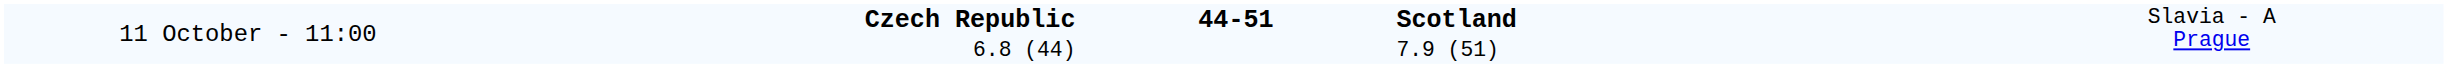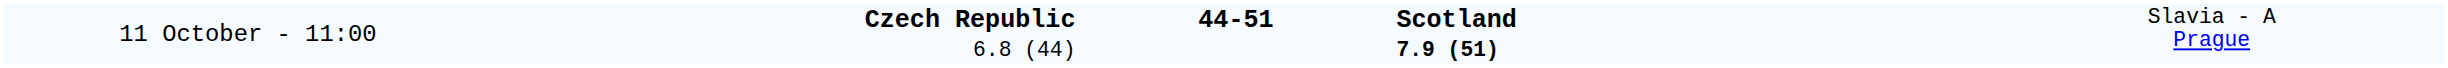(1448, 50) normal -> (1448, 50) bold
